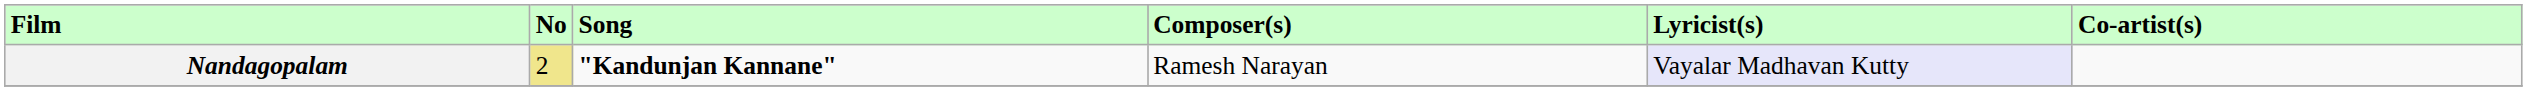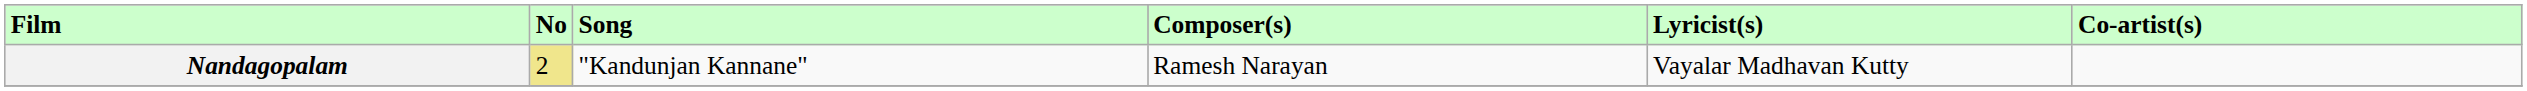(708, 65) bold -> (693, 65) normal
(1781, 65) lavender background -> (1781, 65) no background
